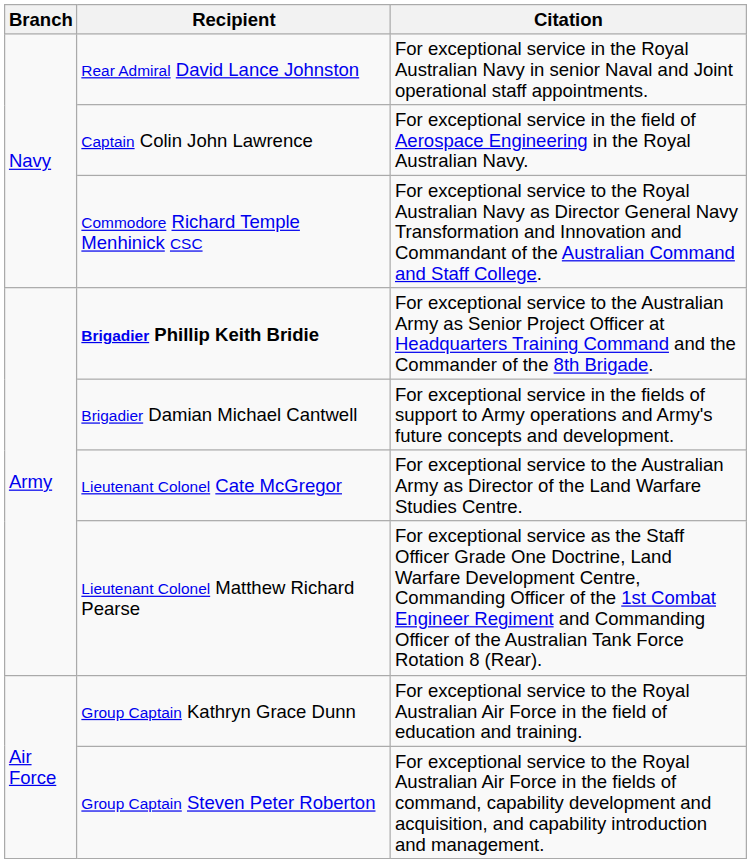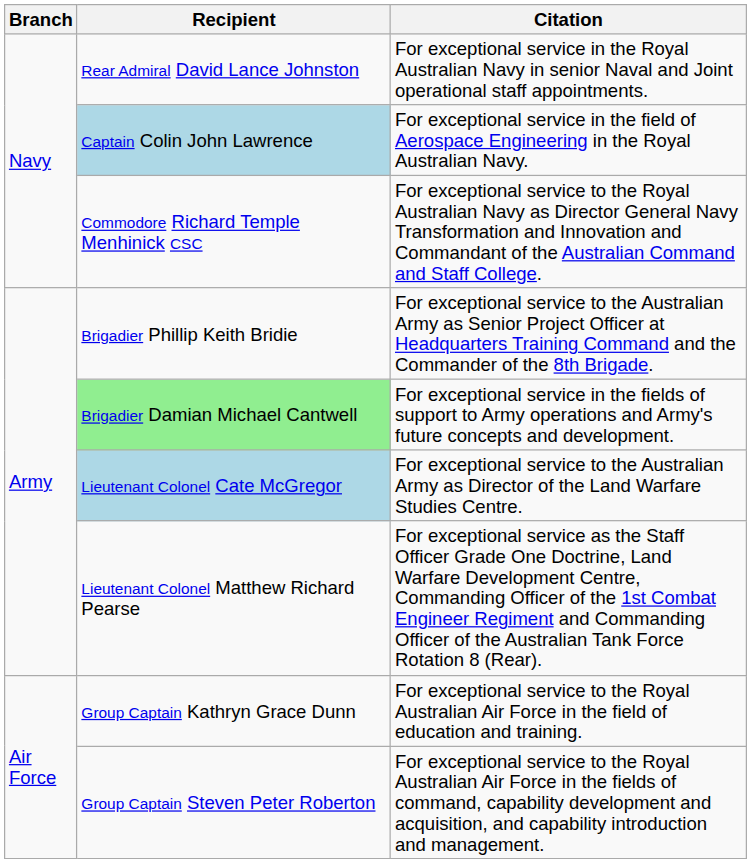(197, 140) no background -> (197, 140) lightblue background
(200, 334) bold -> (190, 334) normal
(219, 415) no background -> (219, 415) lightgreen background
(212, 486) no background -> (212, 486) lightblue background
